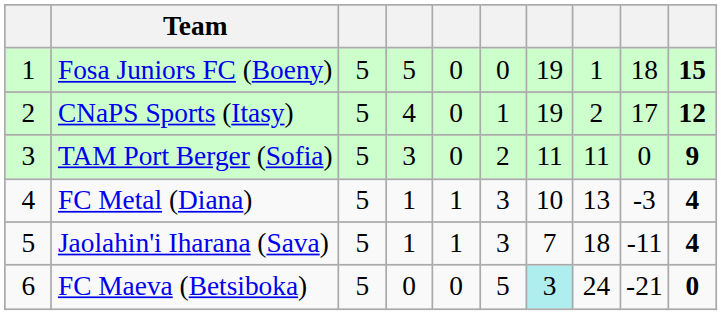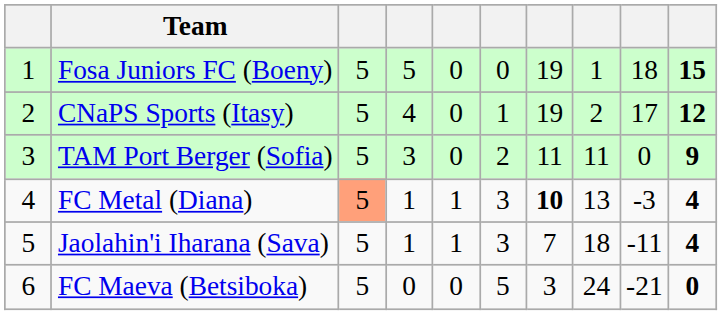(362, 199) no background -> (362, 199) lightsalmon background
(550, 199) normal -> (550, 199) bold
(550, 286) paleturquoise background -> (550, 286) no background
